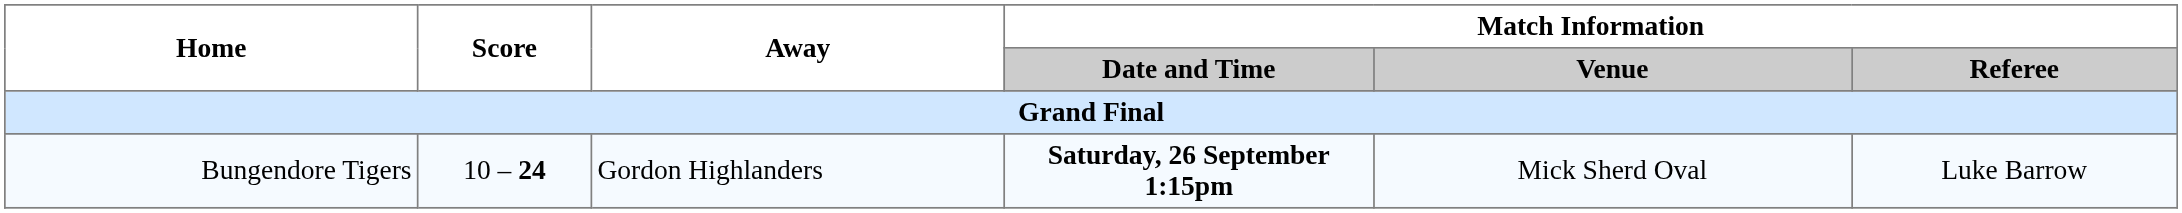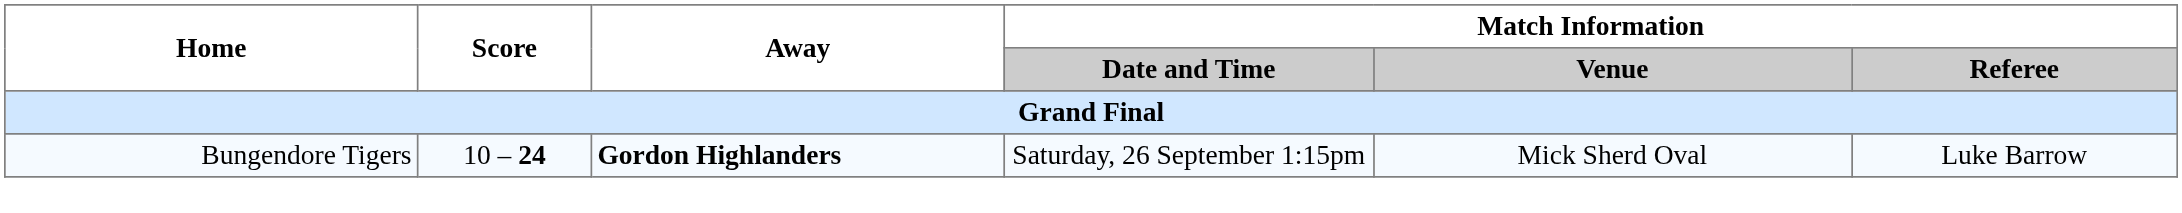(710, 170) normal -> (719, 154) bold
(1189, 170) bold -> (1189, 154) normal
